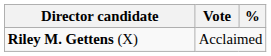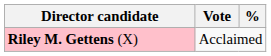(73, 39) no background -> (73, 39) pink background
